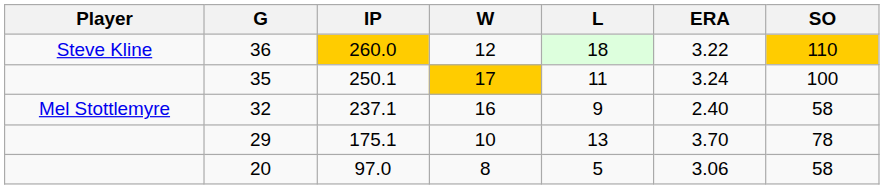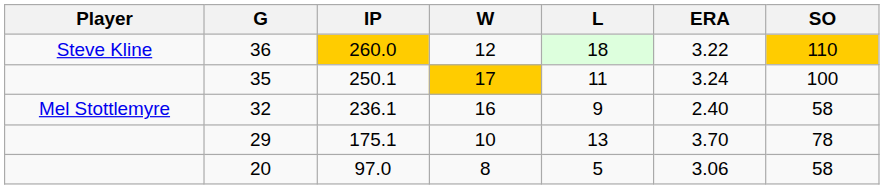(373, 109) 237.1 -> (373, 109) 236.1
